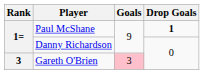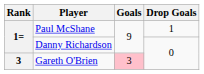(171, 28) bold -> (171, 28) normal
